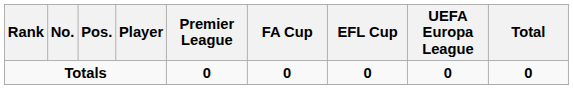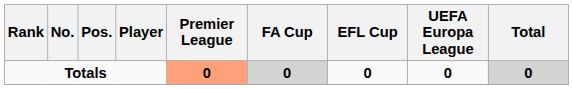(207, 72) no background -> (207, 72) lightsalmon background
(287, 72) no background -> (287, 72) lightgrey background
(528, 72) no background -> (528, 72) lightgrey background
